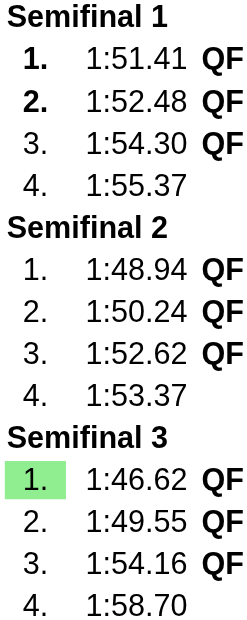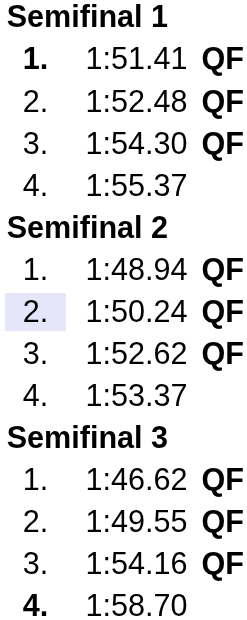(35, 101) bold -> (35, 101) normal
(35, 311) no background -> (35, 311) lavender background
(35, 479) lightgreen background -> (35, 479) no background
(35, 605) normal -> (35, 605) bold
